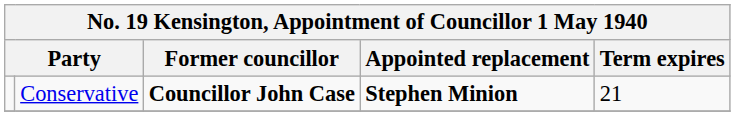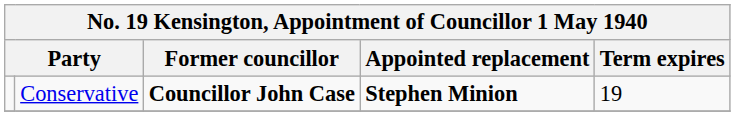(611, 93) 21 -> (611, 93) 19
